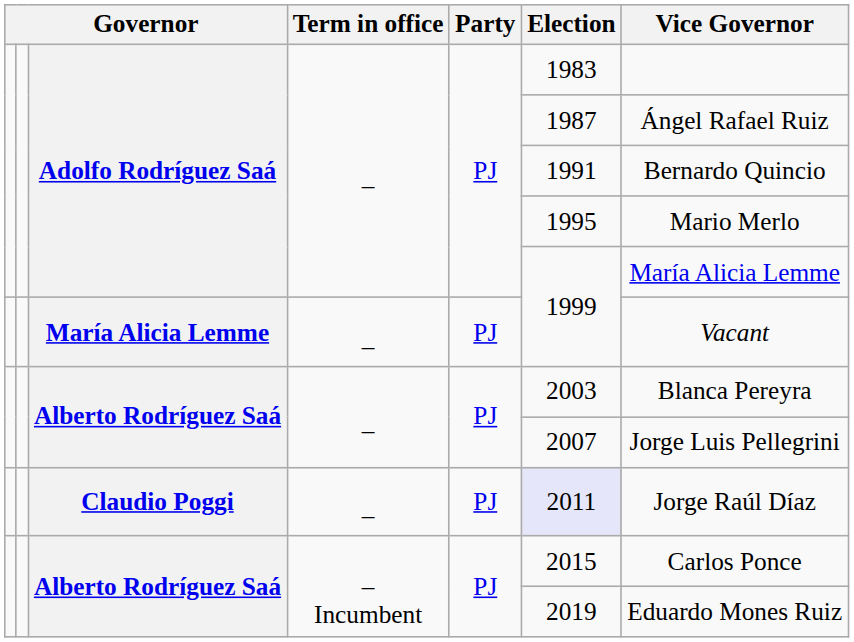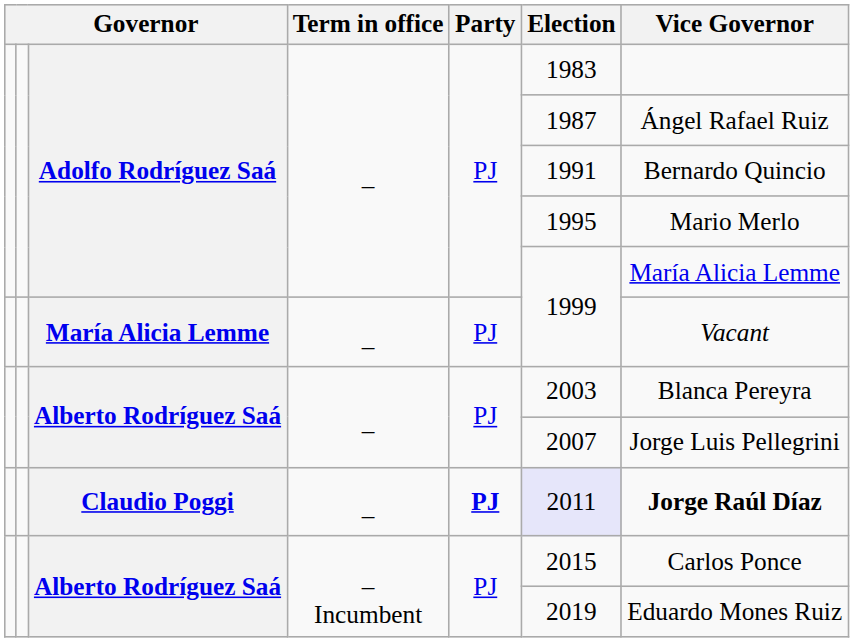(485, 501) normal -> (485, 501) bold
(735, 501) normal -> (735, 501) bold
